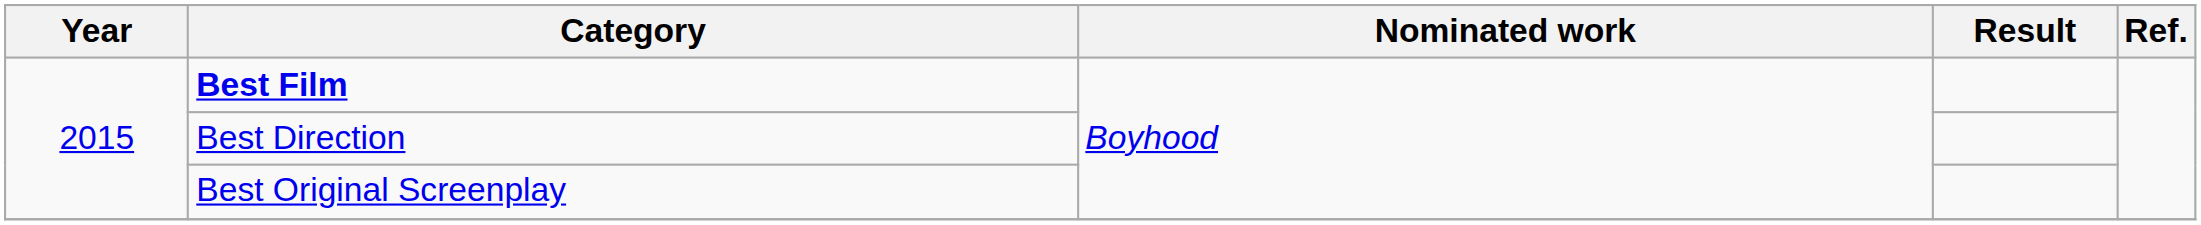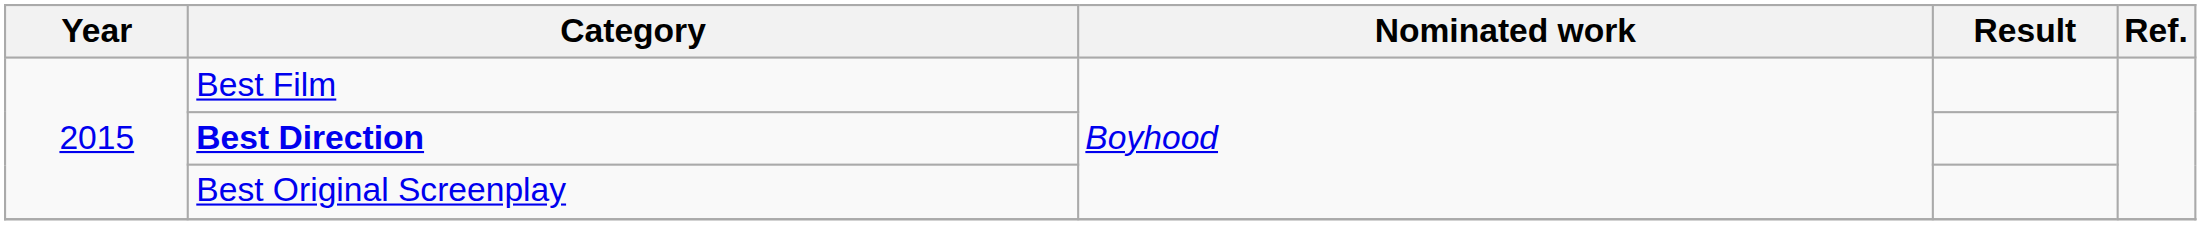(272, 84) bold -> (266, 84) normal
(301, 137) normal -> (310, 137) bold
